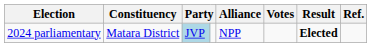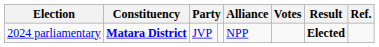(143, 33) normal -> (146, 33) bold
(195, 33) lightblue background -> (202, 33) no background
